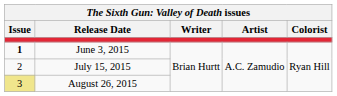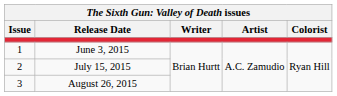(20, 50) bold -> (20, 50) normal
(20, 83) khaki background -> (20, 83) no background
